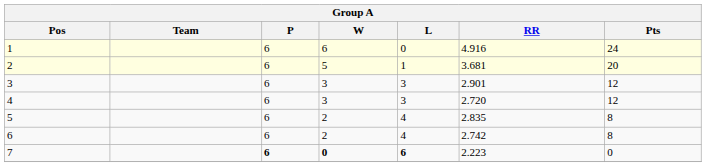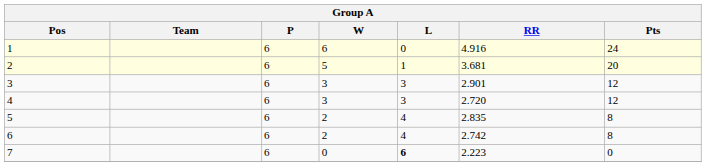(267, 153) bold -> (267, 153) normal
(325, 153) bold -> (325, 153) normal
